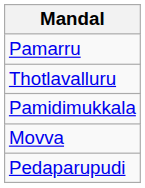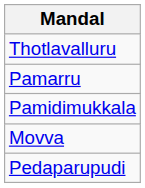(45, 49) Pamarru -> (62, 49) Thotlavalluru
(62, 78) Thotlavalluru -> (45, 78) Pamarru
